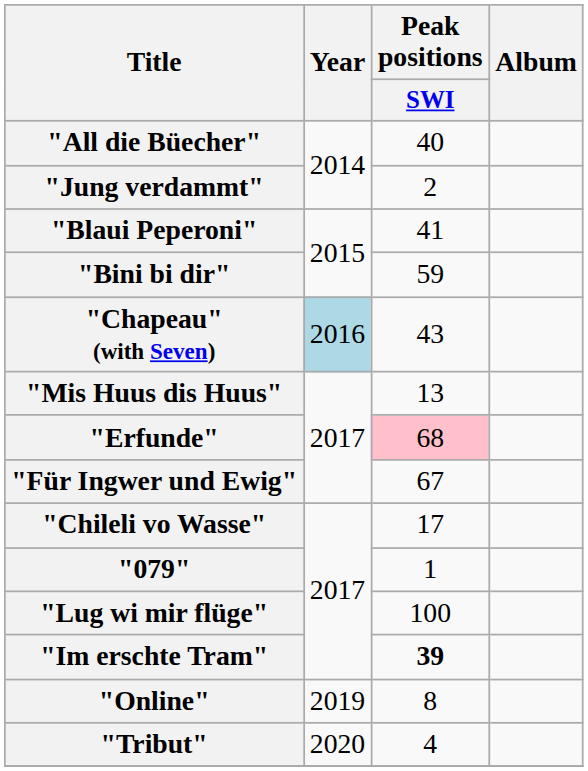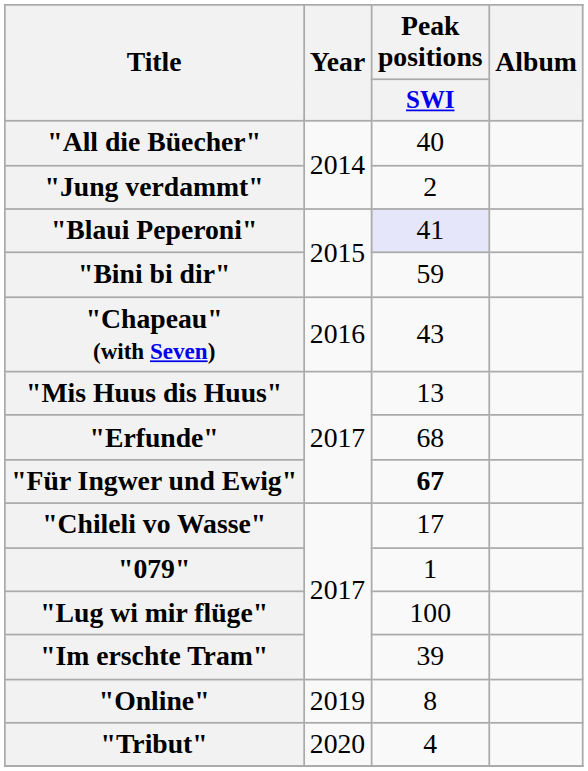(430, 230) no background -> (430, 230) lavender background
(338, 333) lightblue background -> (338, 333) no background
(430, 437) pink background -> (430, 437) no background
(430, 481) normal -> (430, 481) bold
(430, 656) bold -> (430, 656) normal
